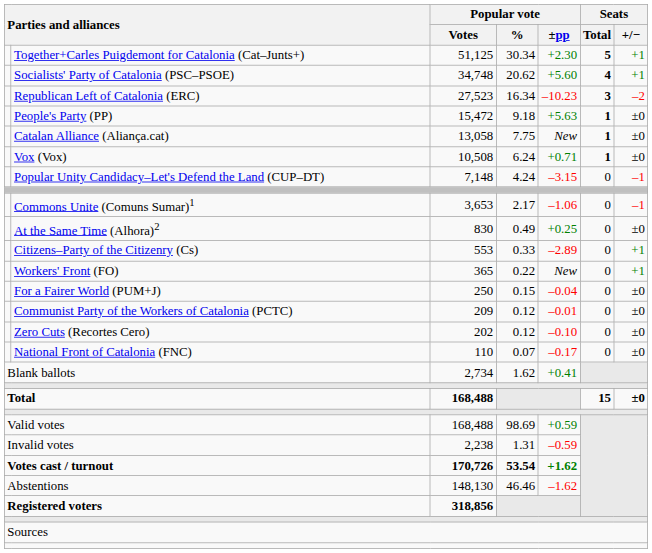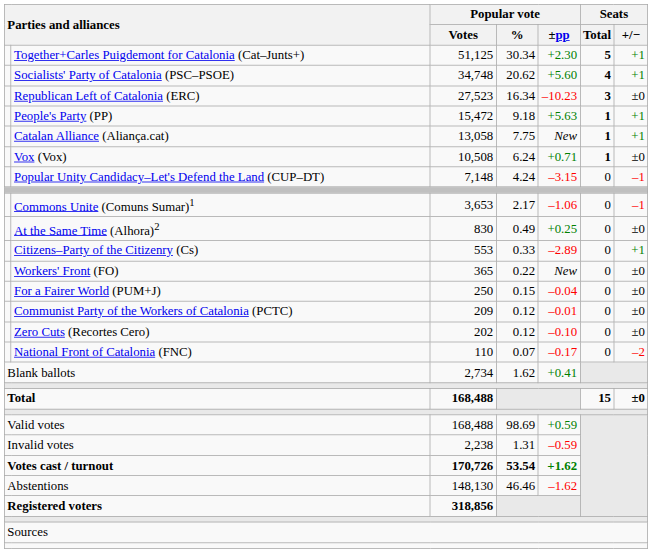(638, 95) –2 -> (638, 95) ±0
(638, 116) ±0 -> (638, 116) +1
(638, 136) ±0 -> (638, 136) +1
(638, 271) +1 -> (638, 271) ±0
(638, 352) ±0 -> (638, 352) –2
